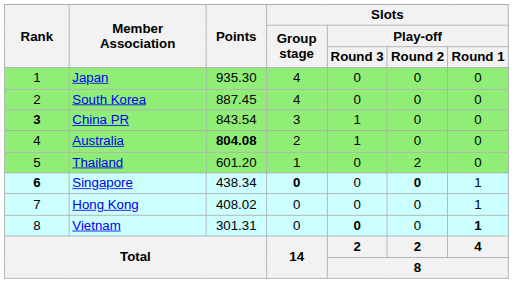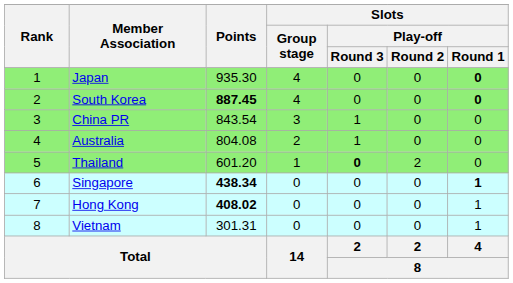(478, 78) normal -> (478, 78) bold
(236, 99) normal -> (236, 99) bold
(478, 99) normal -> (478, 99) bold
(37, 120) bold -> (37, 120) normal
(236, 141) bold -> (236, 141) normal
(357, 162) normal -> (357, 162) bold
(37, 183) bold -> (37, 183) normal
(236, 183) normal -> (236, 183) bold
(297, 183) bold -> (297, 183) normal
(418, 183) bold -> (418, 183) normal
(478, 183) normal -> (478, 183) bold
(236, 204) normal -> (236, 204) bold
(357, 225) bold -> (357, 225) normal
(478, 225) bold -> (478, 225) normal
